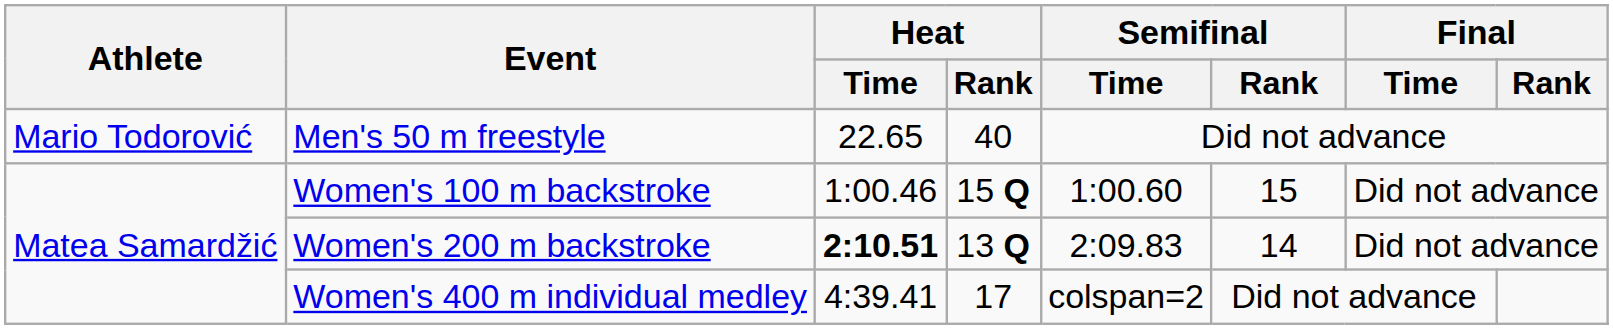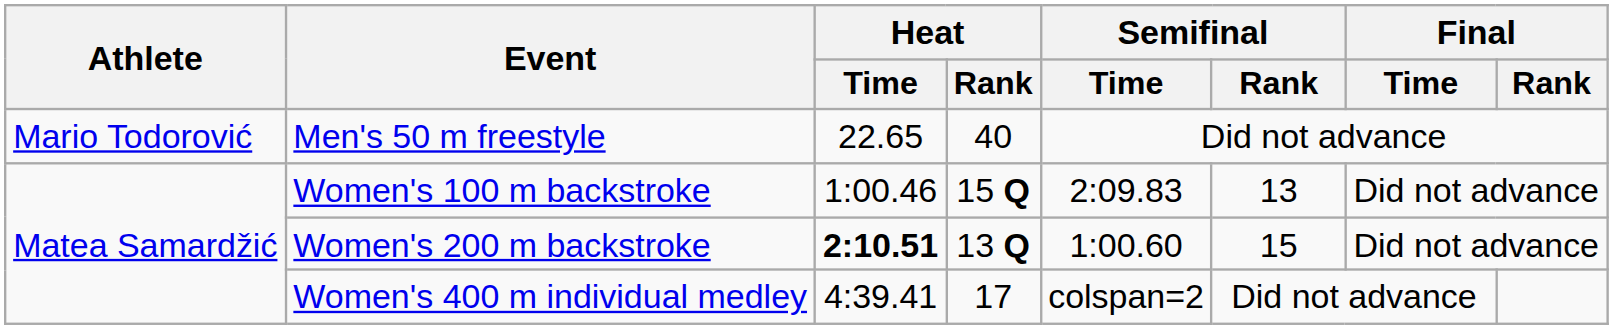(1126, 190) 1:00.60 -> (1126, 190) 2:09.83
(1279, 190) 15 -> (1279, 190) 13
(1126, 244) 2:09.83 -> (1126, 244) 1:00.60
(1279, 244) 14 -> (1279, 244) 15
